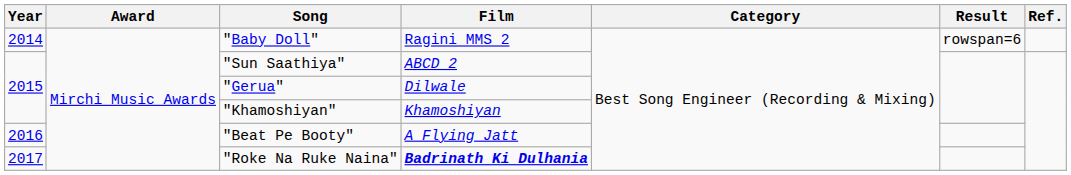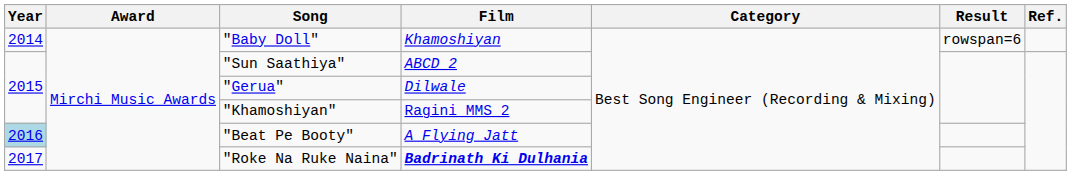(457, 40) Ragini MMS 2 -> (453, 40) Khamoshiyan
(453, 111) Khamoshiyan -> (457, 111) Ragini MMS 2
(26, 135) no background -> (26, 135) lightblue background
